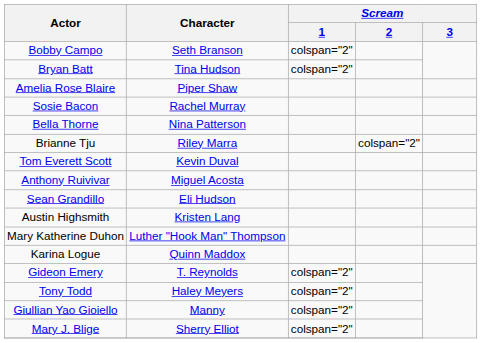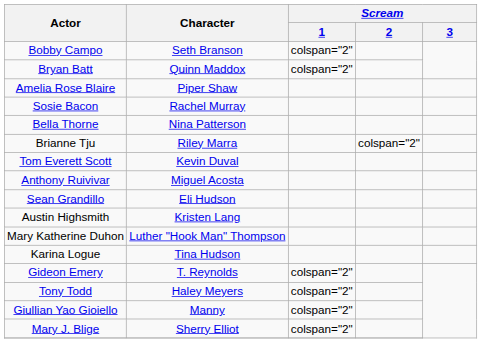(207, 69) Tina Hudson -> (207, 69) Quinn Maddox
(207, 254) Quinn Maddox -> (207, 254) Tina Hudson
